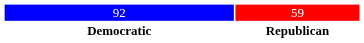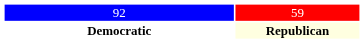(297, 30) no background -> (297, 30) lightyellow background
